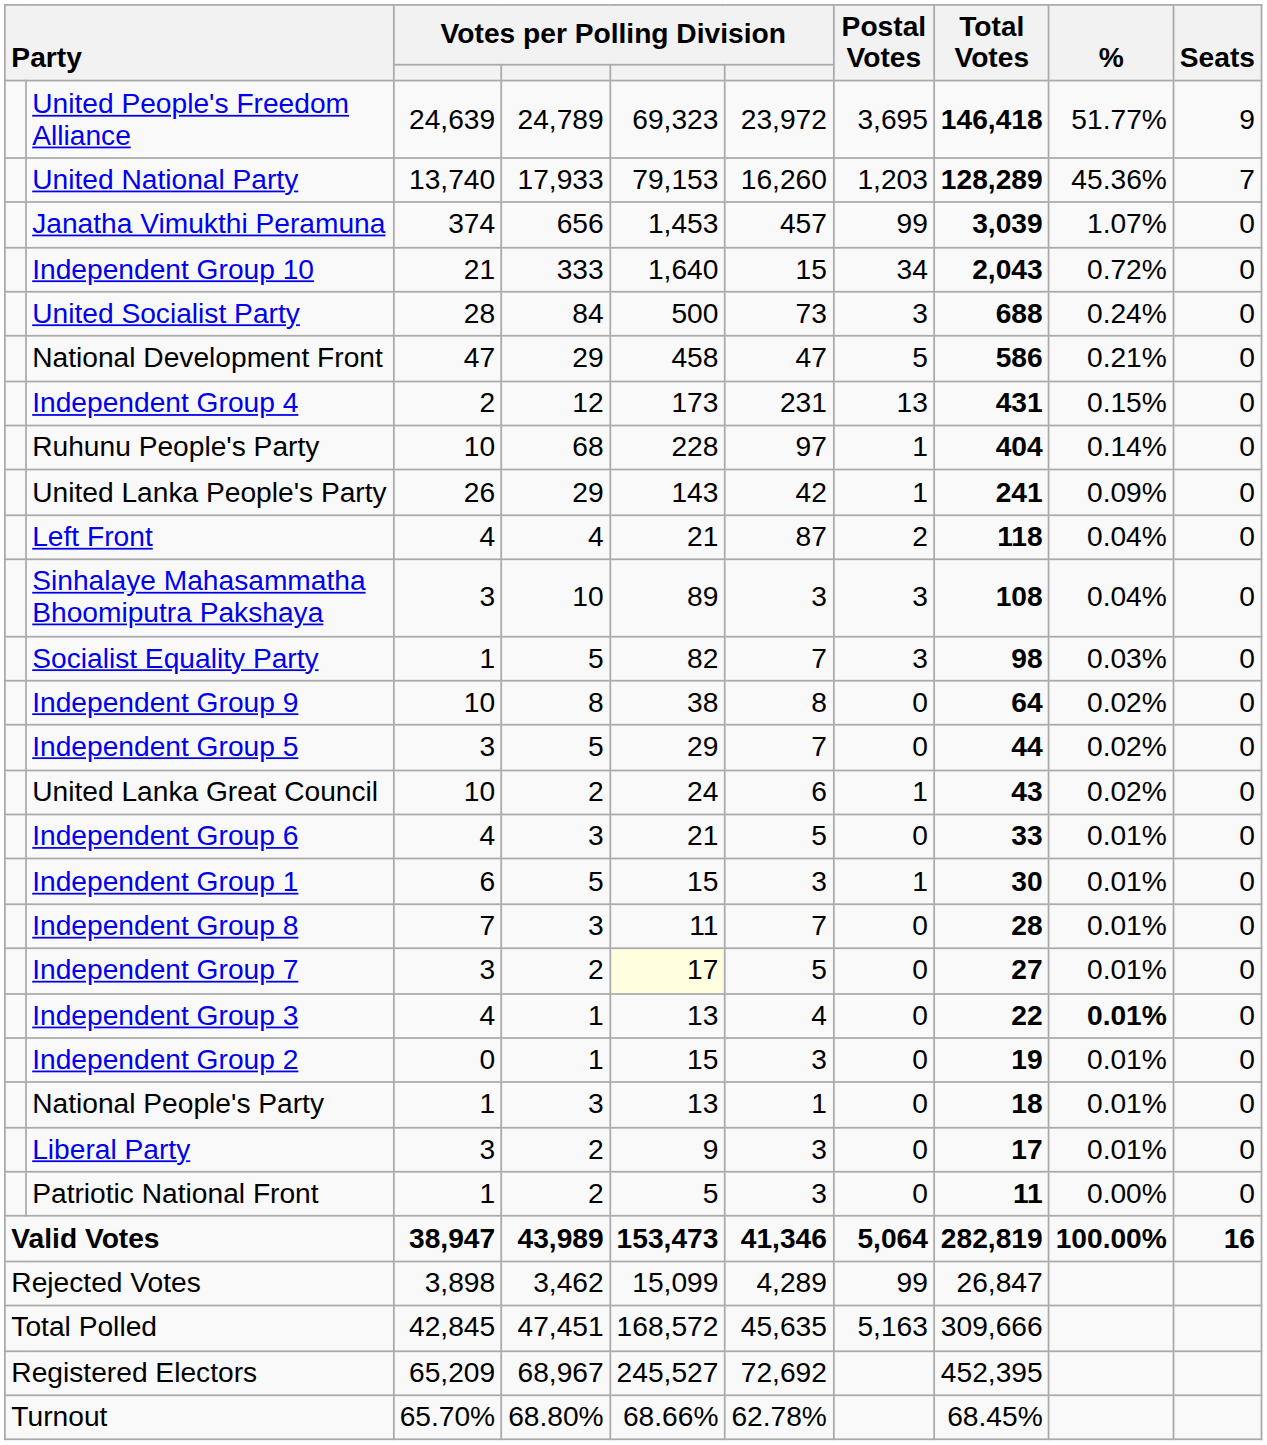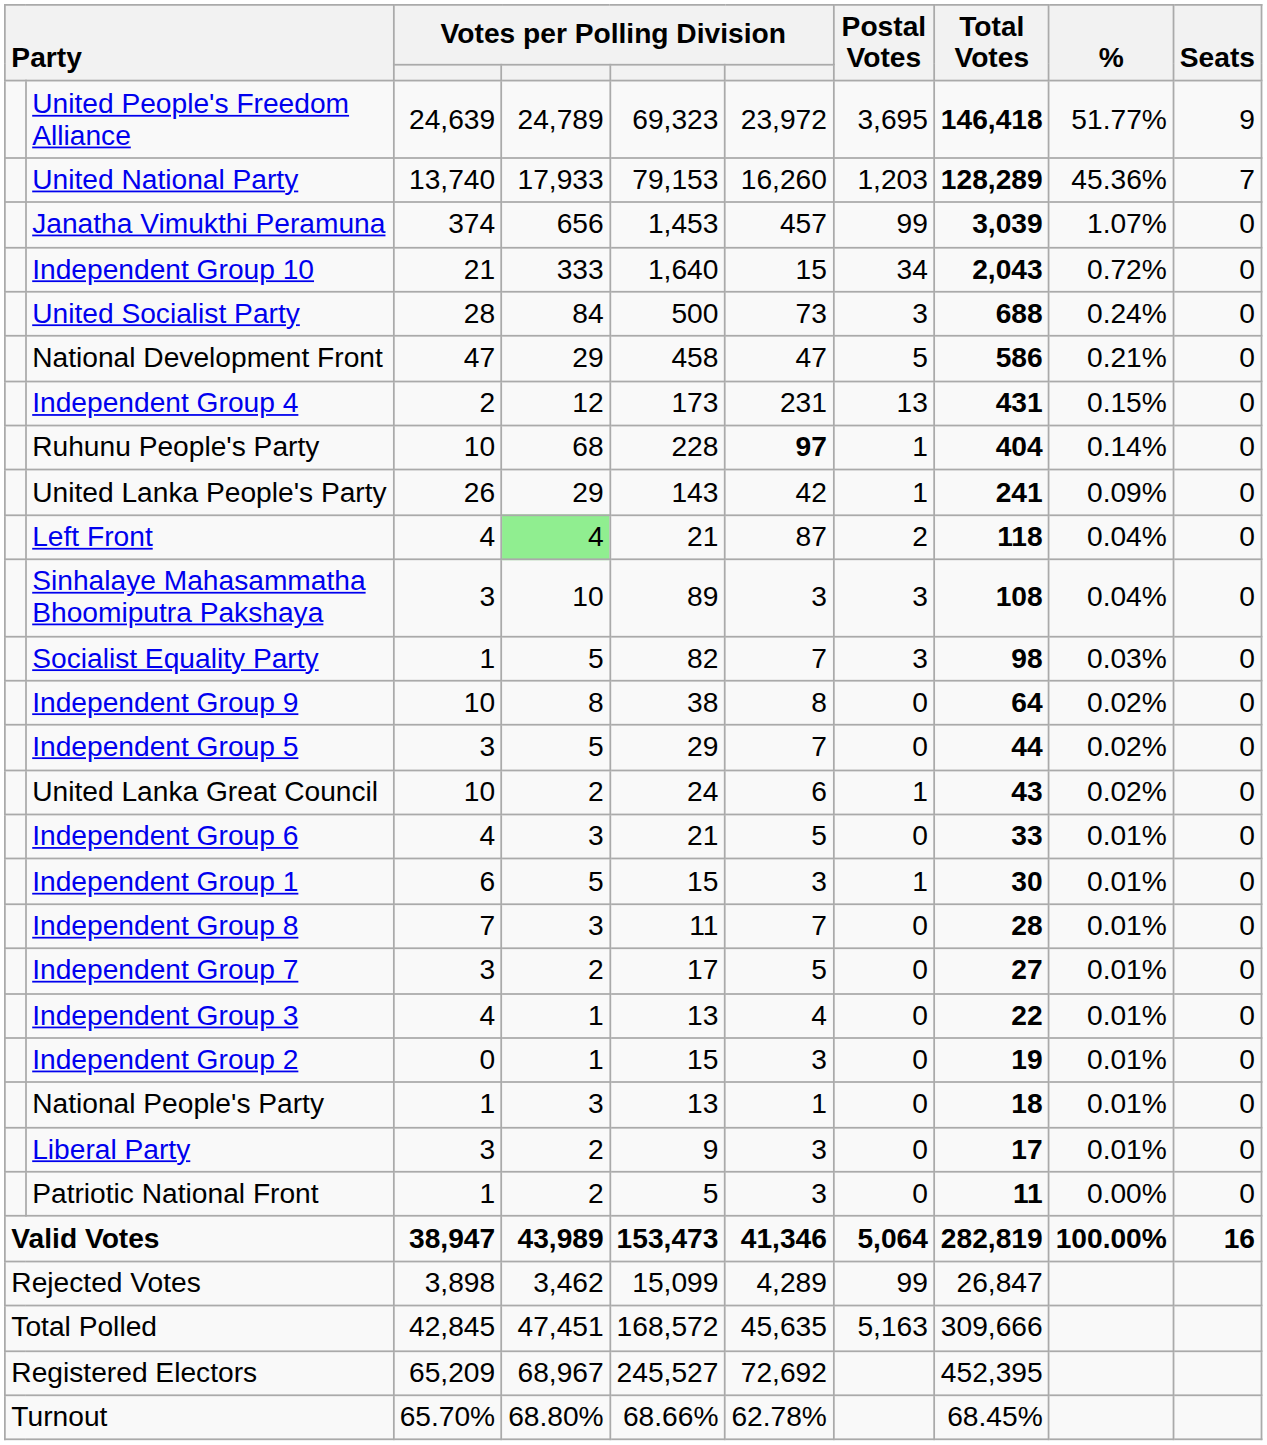(811, 447) normal -> (811, 447) bold
(596, 536) no background -> (596, 536) lightgreen background
(703, 970) lightyellow background -> (703, 970) no background
(1127, 1015) bold -> (1127, 1015) normal
